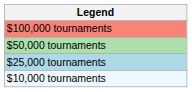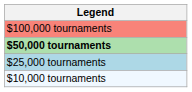(56, 45) normal -> (59, 45) bold
